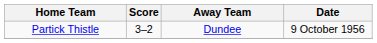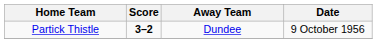(144, 30) normal -> (144, 30) bold
